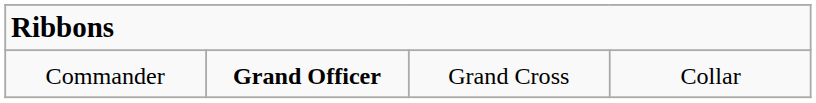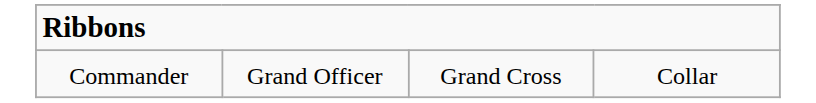(307, 73) bold -> (315, 75) normal
